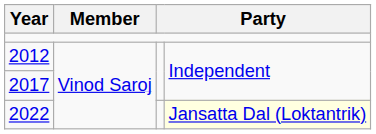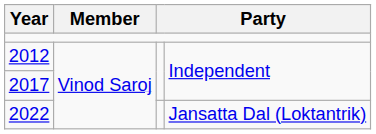(267, 114) lightyellow background -> (267, 114) no background
